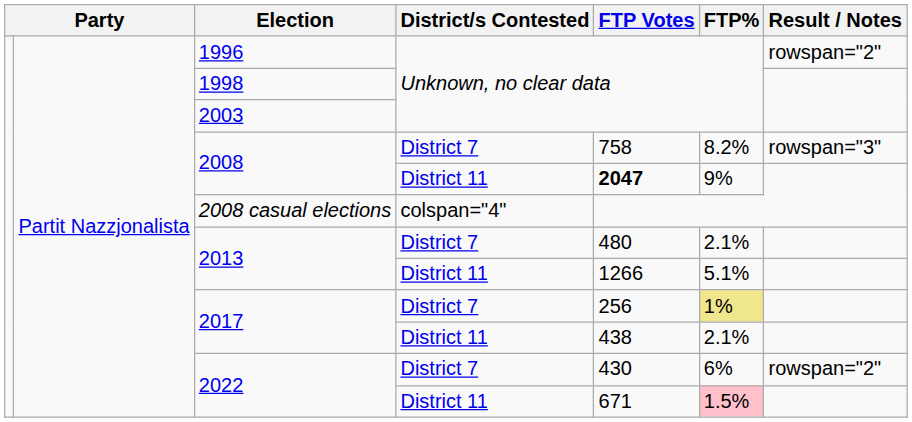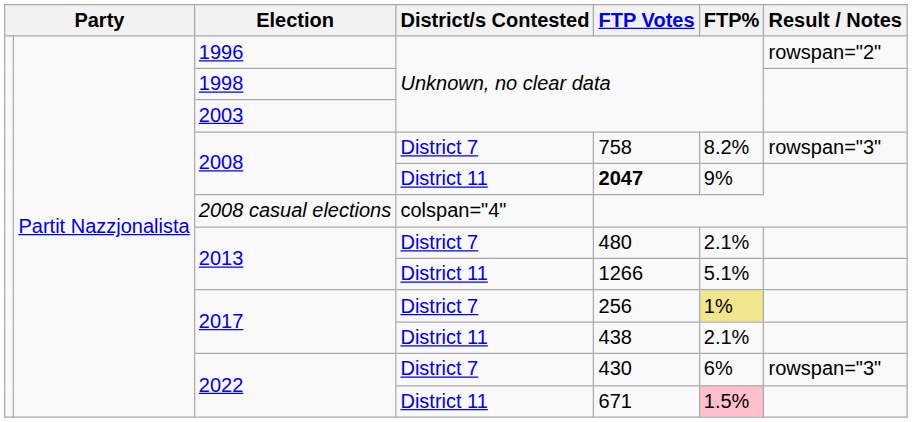(825, 369) rowspan="2" -> (825, 369) rowspan="3"
